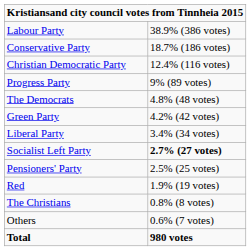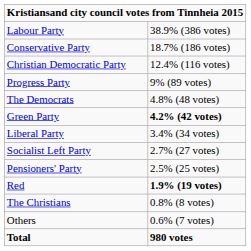(185, 116) normal -> (186, 116) bold
(186, 151) bold -> (185, 151) normal
(185, 185) normal -> (186, 185) bold
